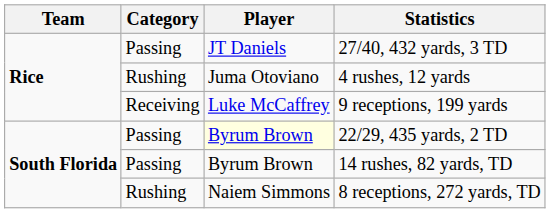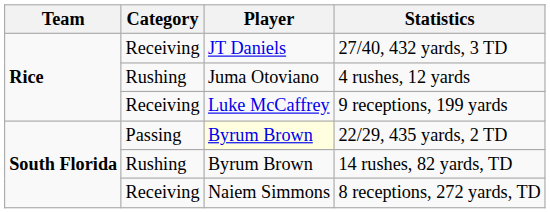(153, 48) Passing -> (163, 48) Receiving
(153, 163) Passing -> (156, 163) Rushing
(156, 192) Rushing -> (163, 192) Receiving
